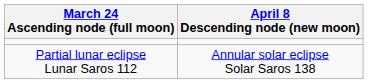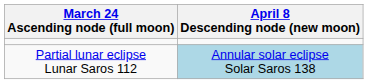(270, 61) no background -> (270, 61) lightblue background
